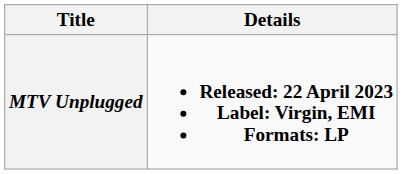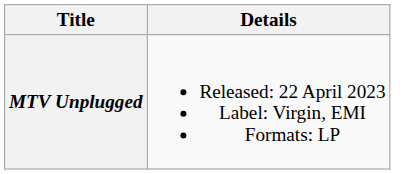(272, 113) bold -> (268, 113) normal
